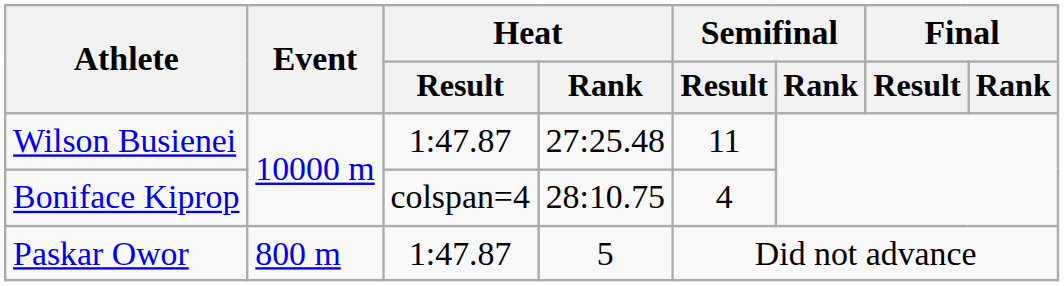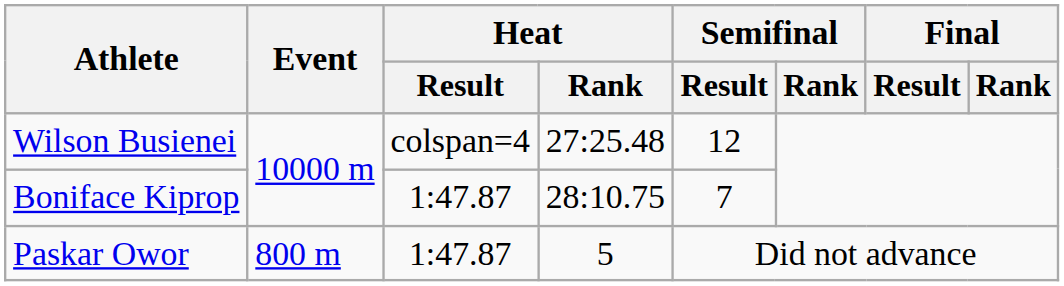(460, 141) 1:47.87 -> (460, 141) colspan=4
(724, 141) 11 -> (724, 141) 12
(460, 197) colspan=4 -> (460, 197) 1:47.87
(724, 197) 4 -> (724, 197) 7
